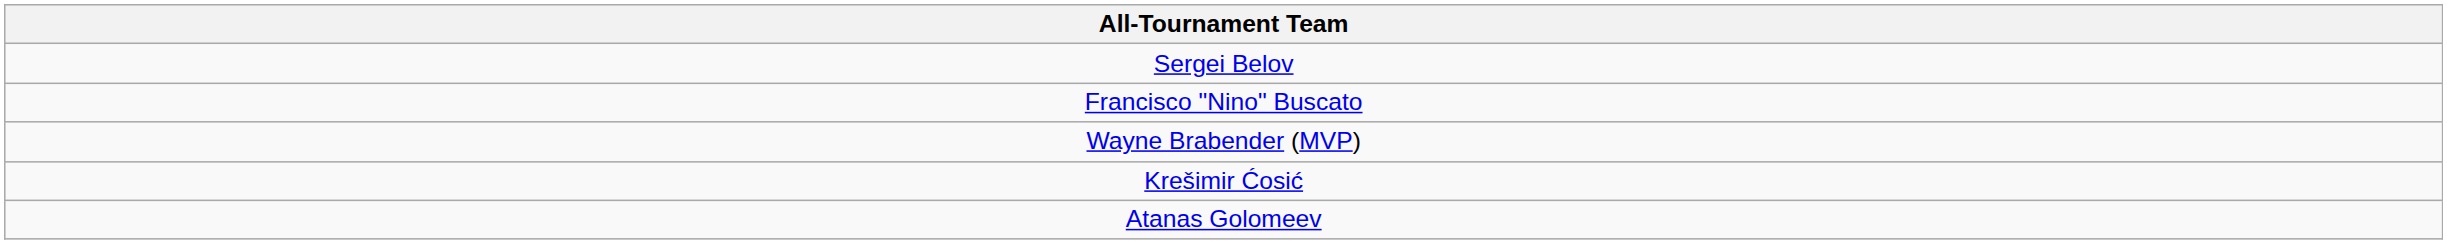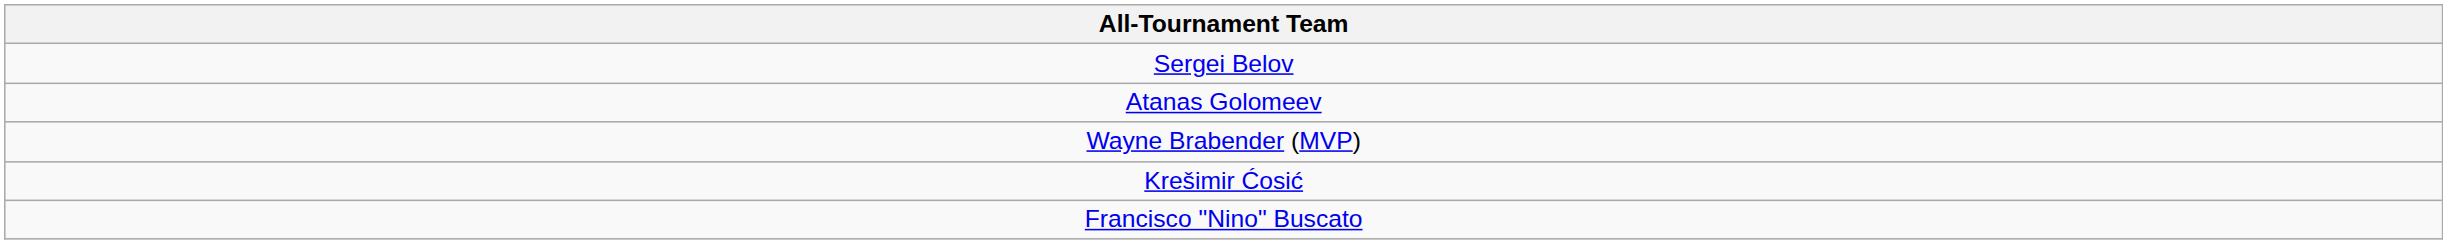(1224, 102) Francisco "Nino" Buscato -> (1224, 102) Atanas Golomeev
(1224, 219) Atanas Golomeev -> (1224, 219) Francisco "Nino" Buscato
